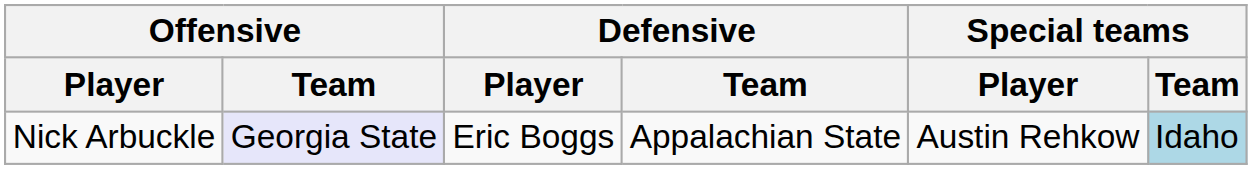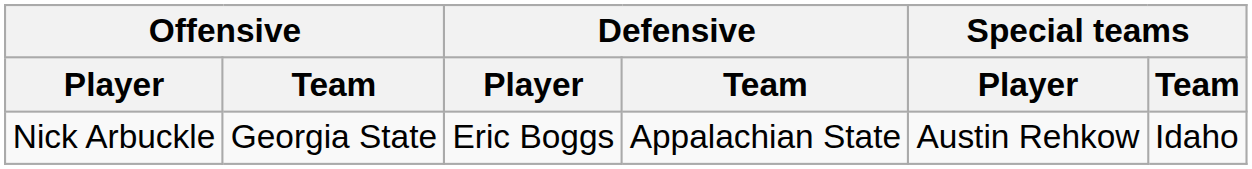(334, 137) lavender background -> (334, 137) no background
(1197, 137) lightblue background -> (1197, 137) no background
